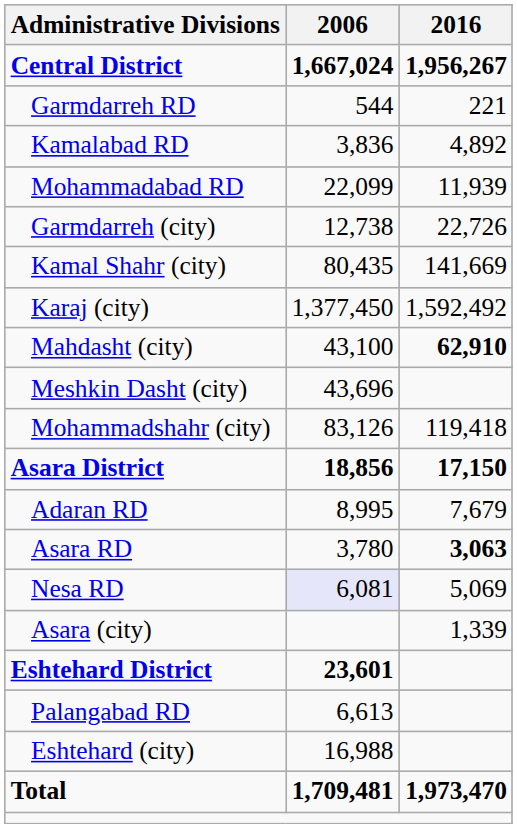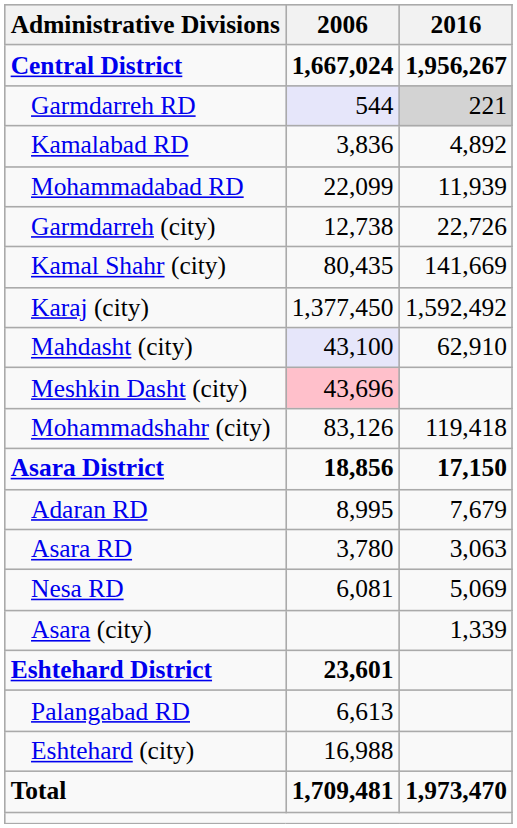(374, 105) no background -> (374, 105) lavender background
(488, 105) no background -> (488, 105) lightgrey background
(358, 347) no background -> (358, 347) lavender background
(472, 347) bold -> (472, 347) normal
(358, 387) no background -> (358, 387) pink background
(478, 549) bold -> (478, 549) normal
(365, 589) lavender background -> (365, 589) no background
